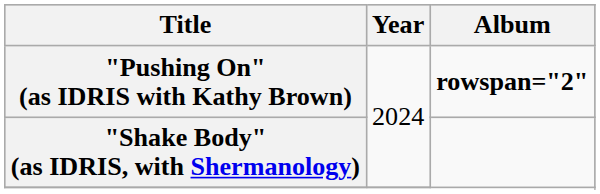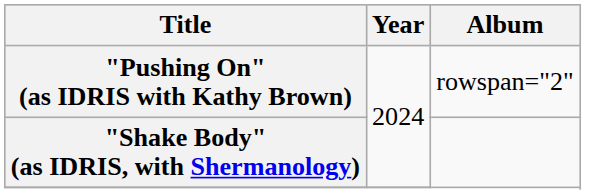(512, 81) bold -> (505, 81) normal
